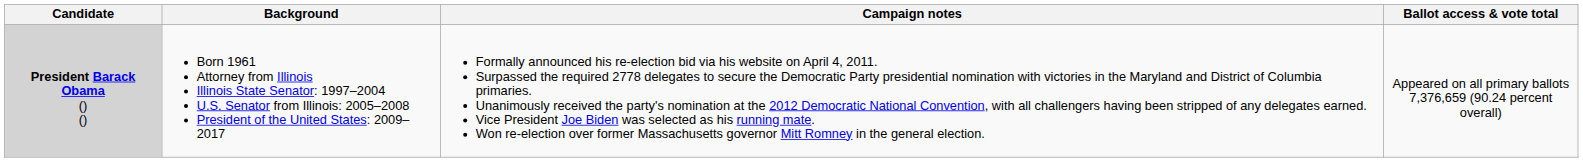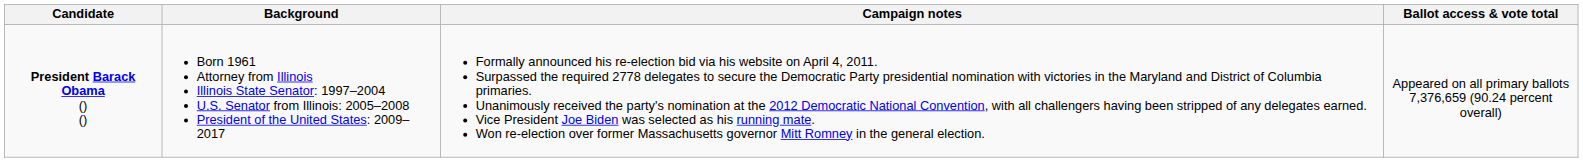(83, 98) lightgrey background -> (83, 98) no background
